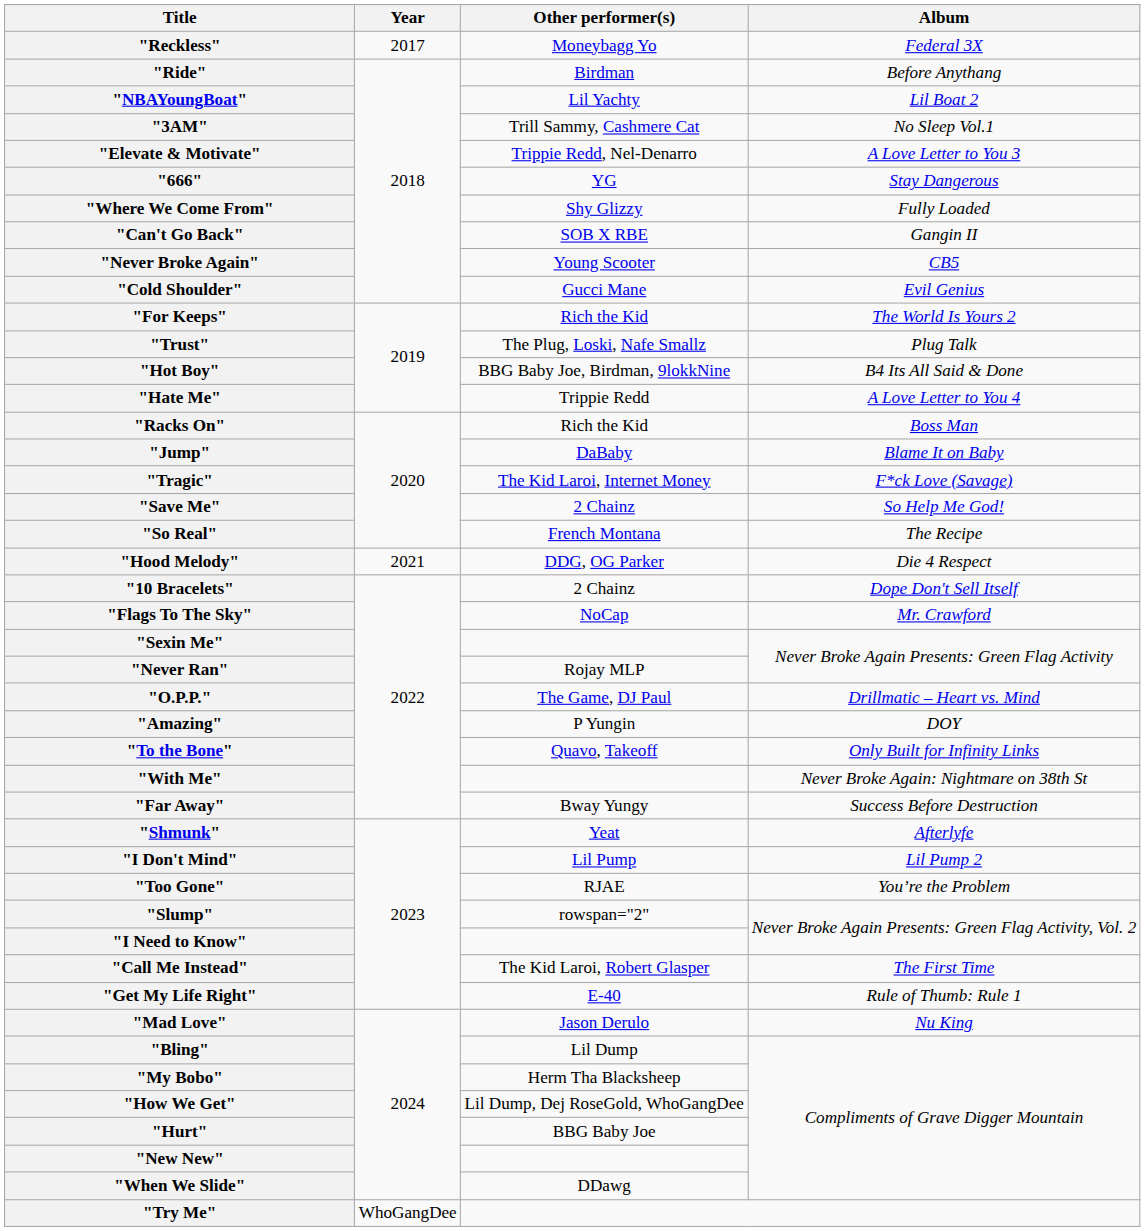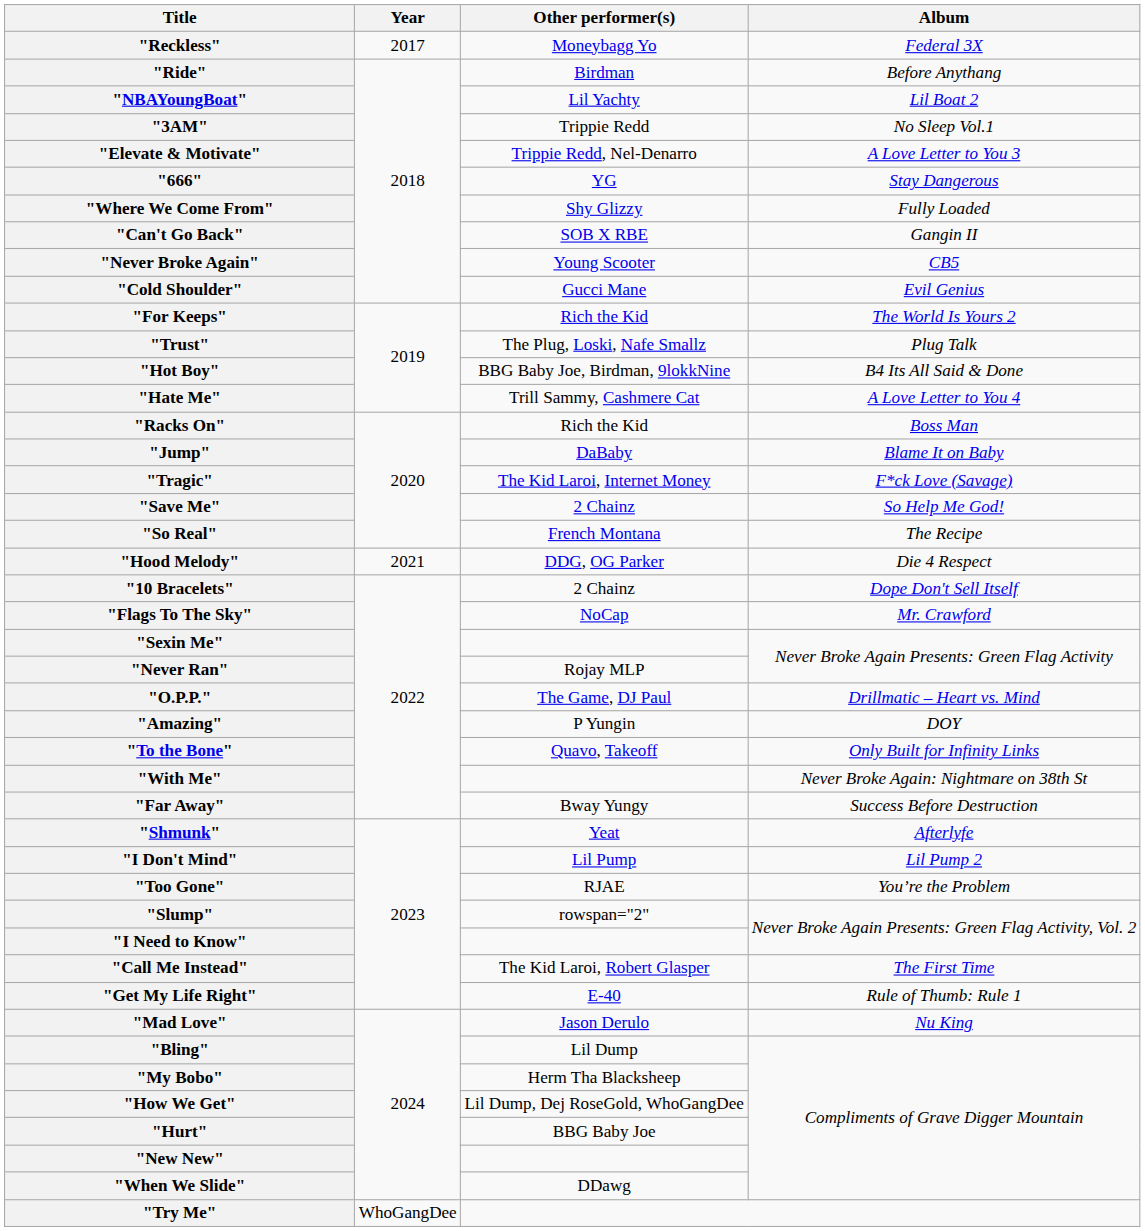(604, 126) Trill Sammy, Cashmere Cat -> (604, 126) Trippie Redd
(604, 398) Trippie Redd -> (604, 398) Trill Sammy, Cashmere Cat
